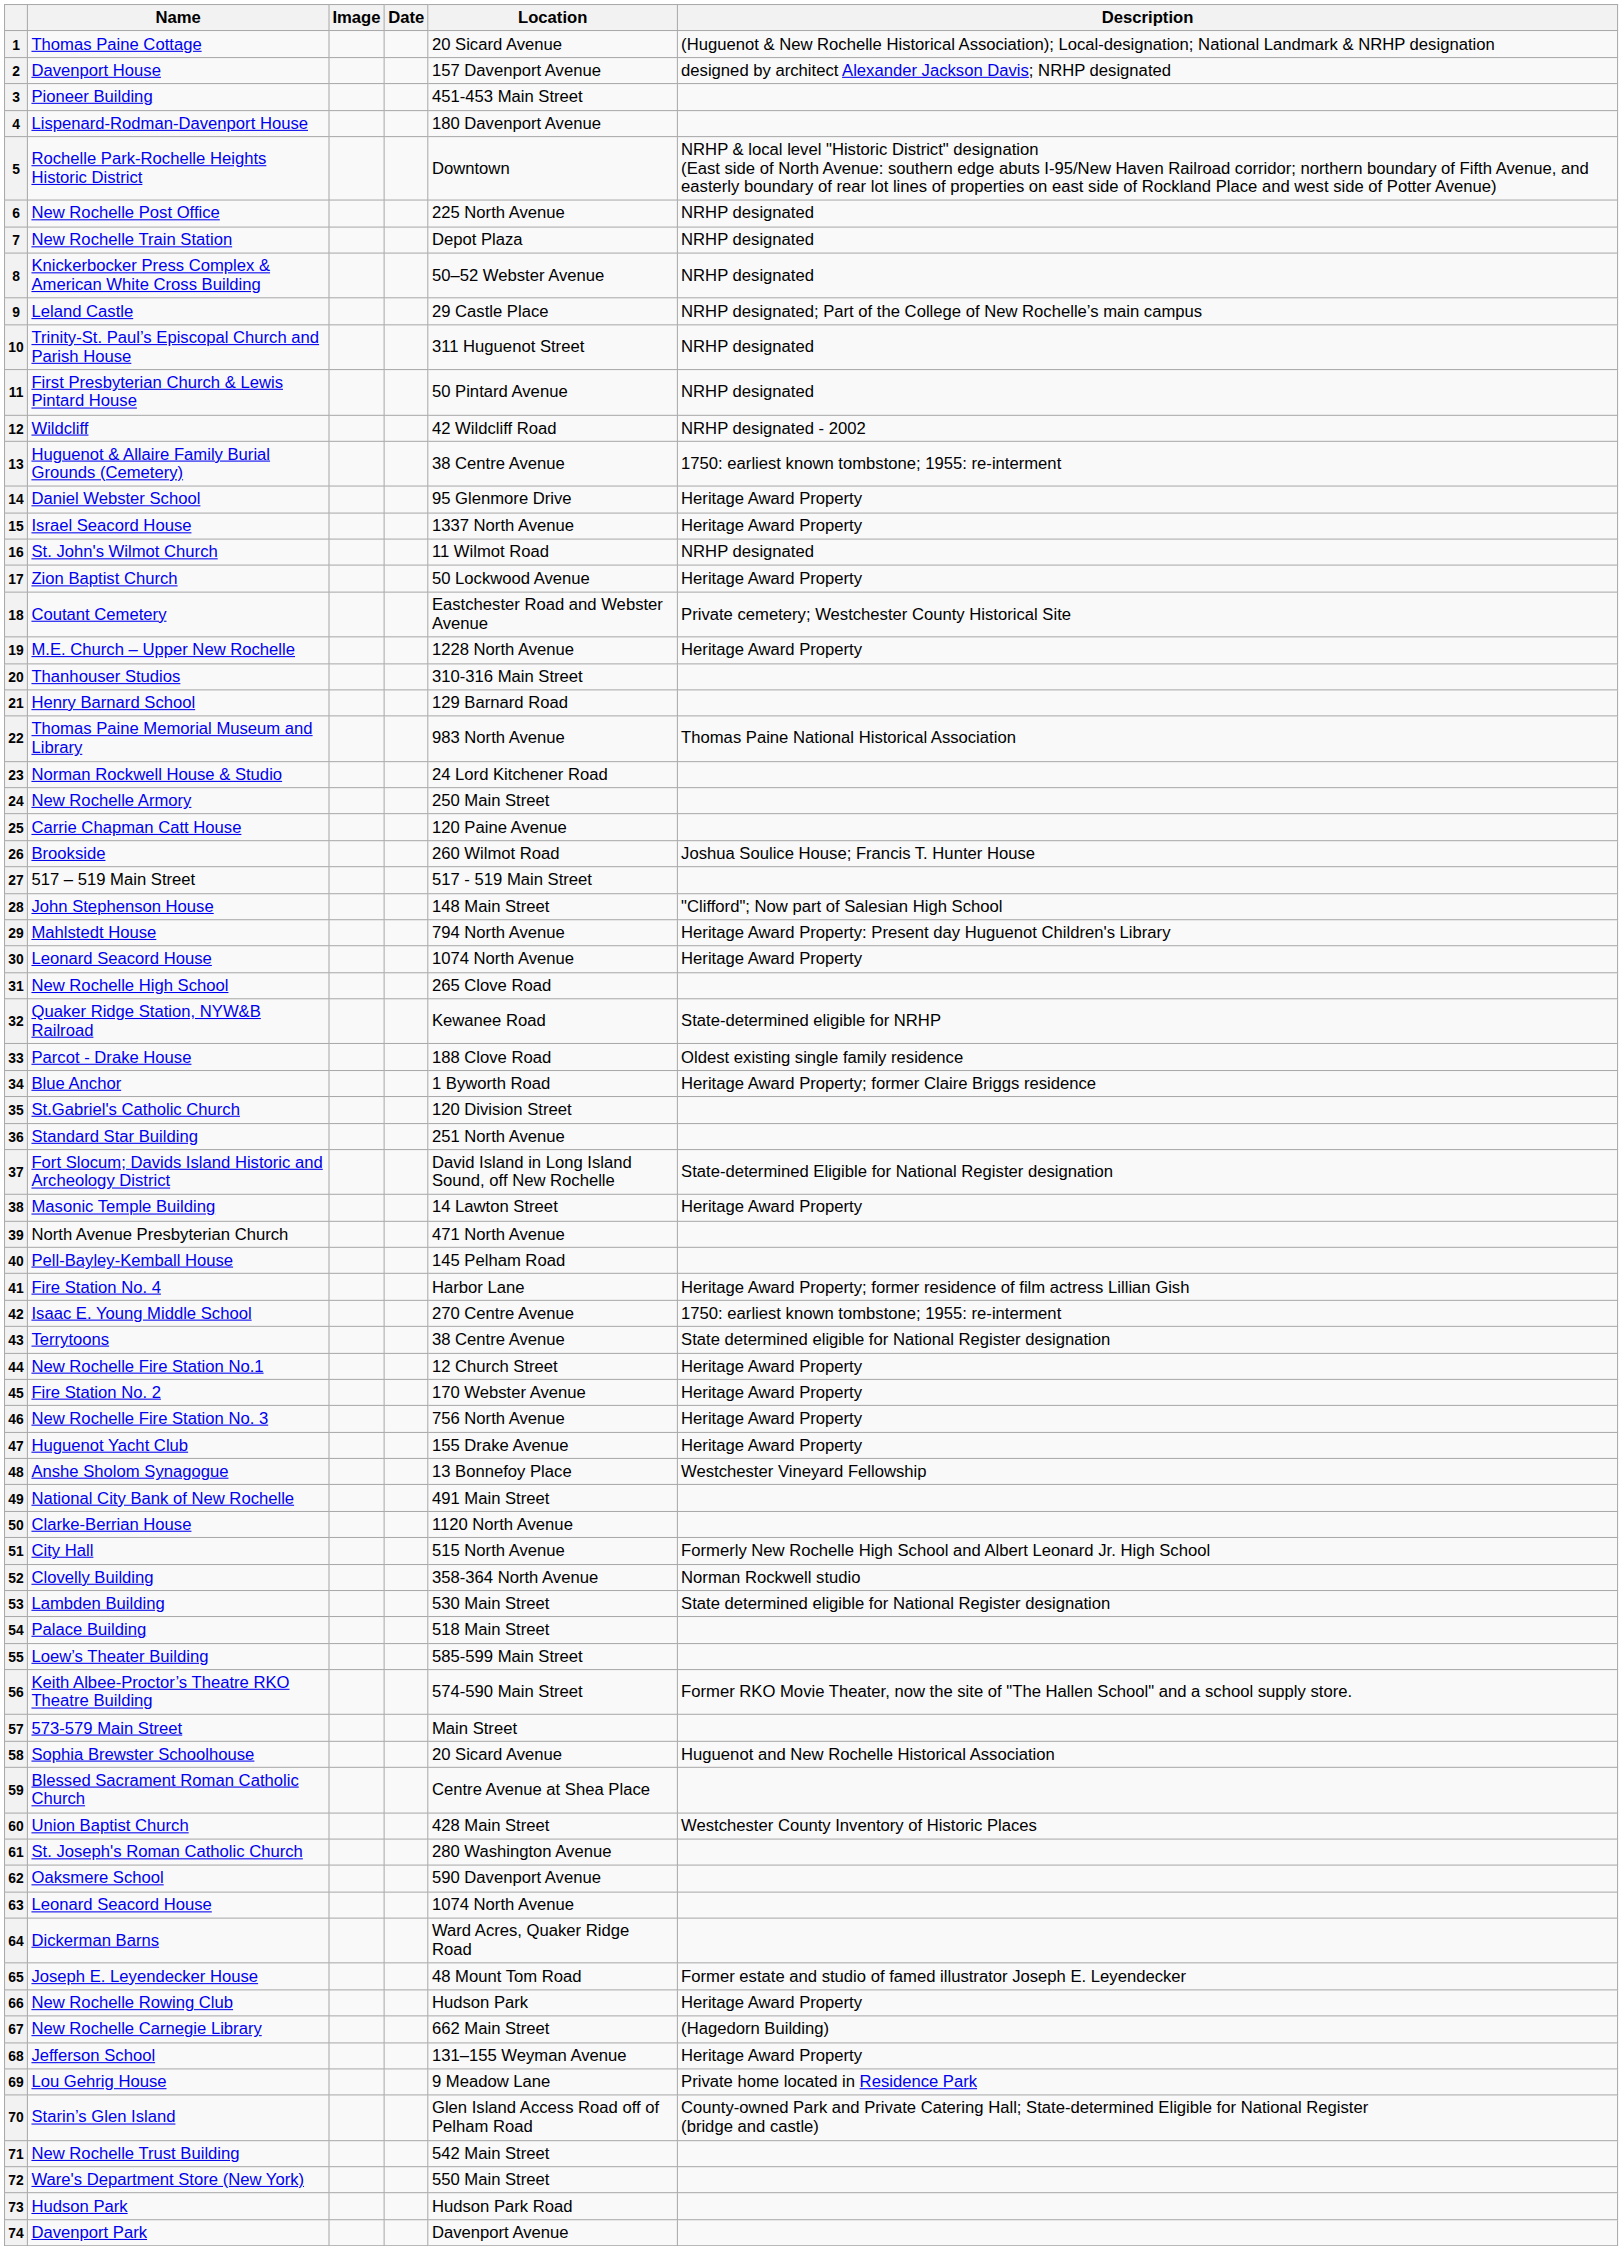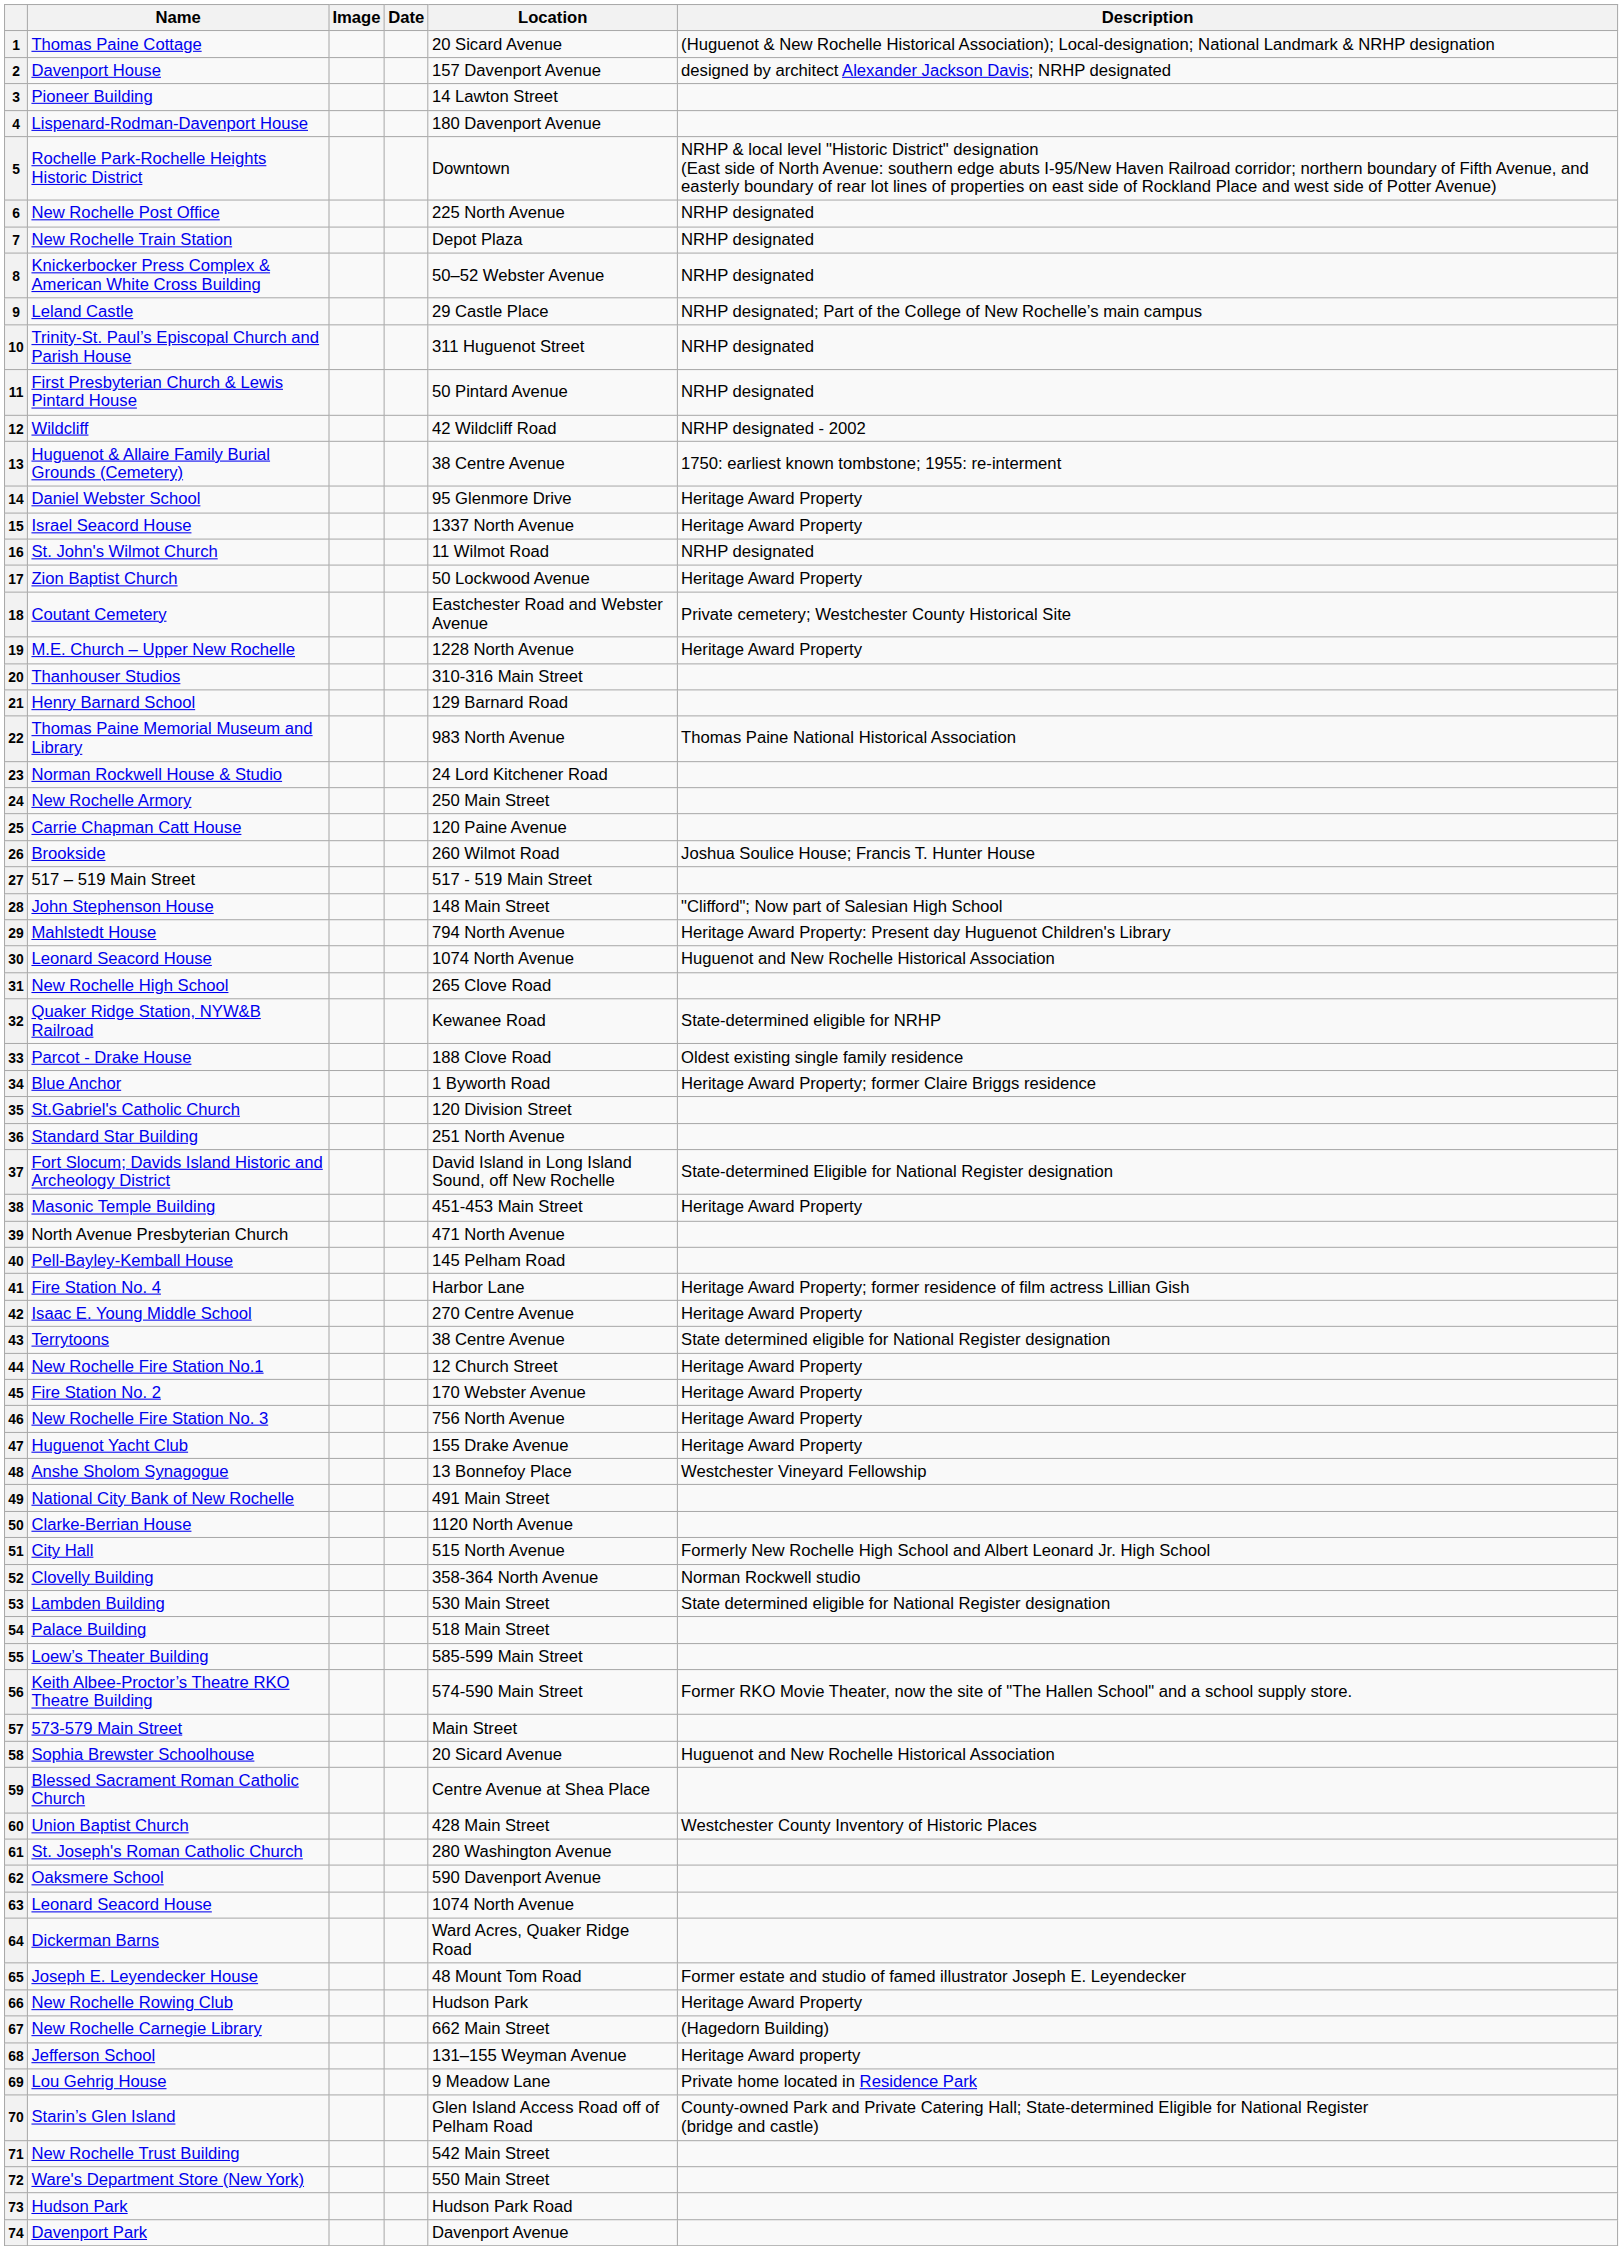(507, 96) 451-453 Main Street -> (495, 96) 14 Lawton Street
(772, 959) Heritage Award Property -> (868, 959) Huguenot and New Rochelle Historical Association
(495, 1207) 14 Lawton Street -> (507, 1207) 451-453 Main Street
(871, 1313) 1750: earliest known tombstone; 1955: re-interment -> (772, 1313) Heritage Award Property
(772, 2055) Heritage Award Property -> (771, 2055) Heritage Award property
